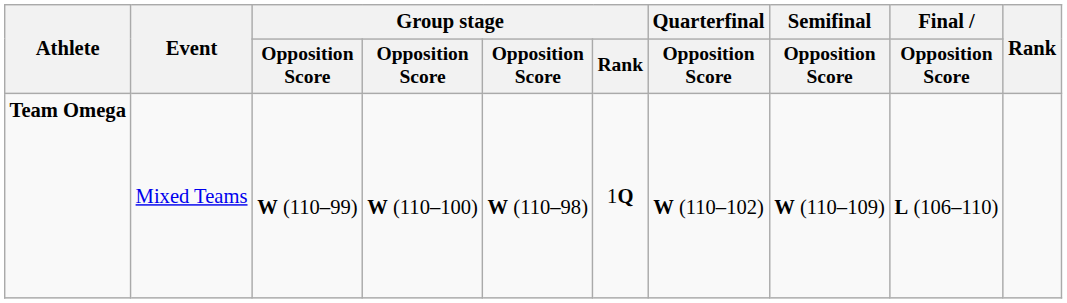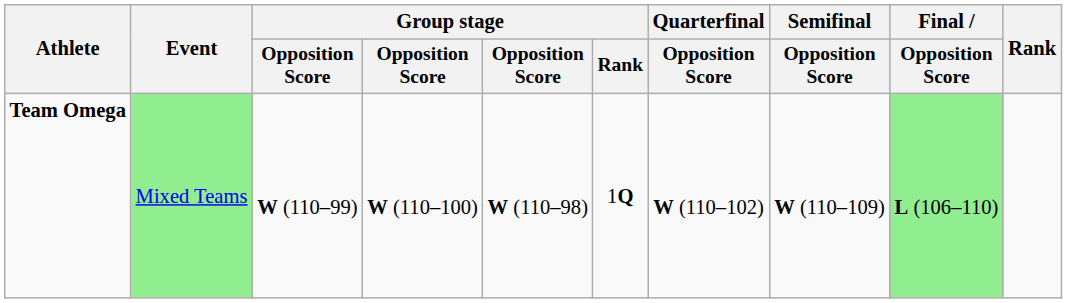(192, 195) no background -> (192, 195) lightgreen background
(946, 208) no background -> (946, 208) lightgreen background
